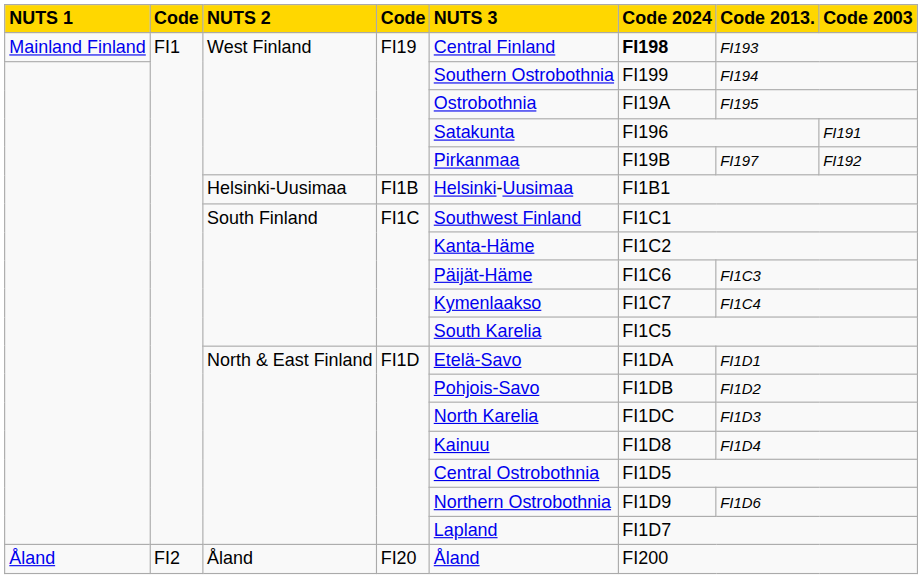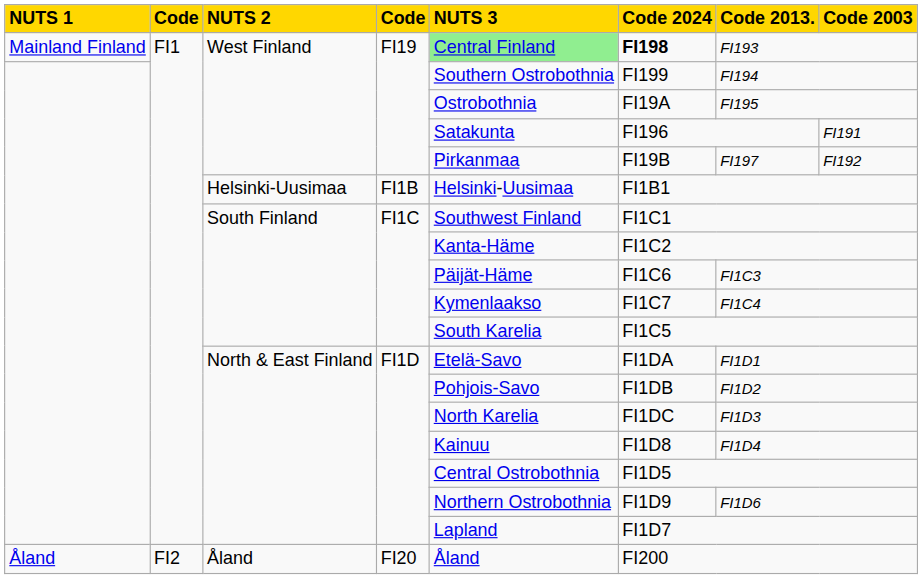(495, 47) no background -> (495, 47) lightgreen background
